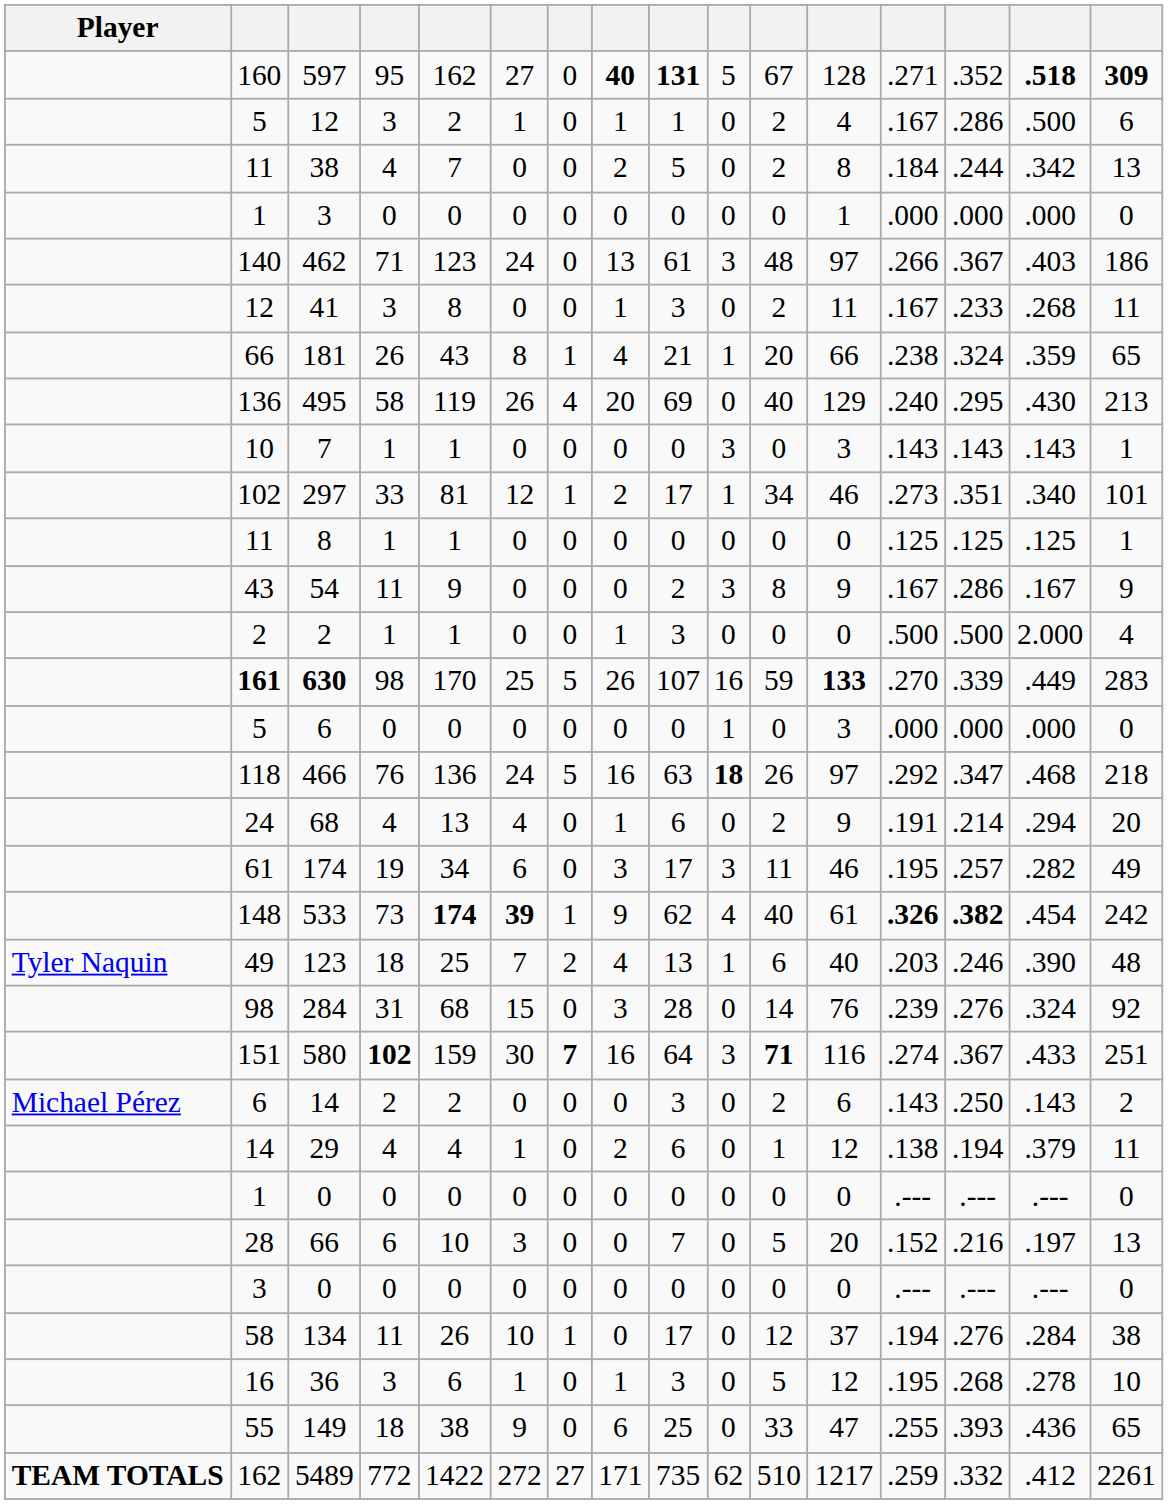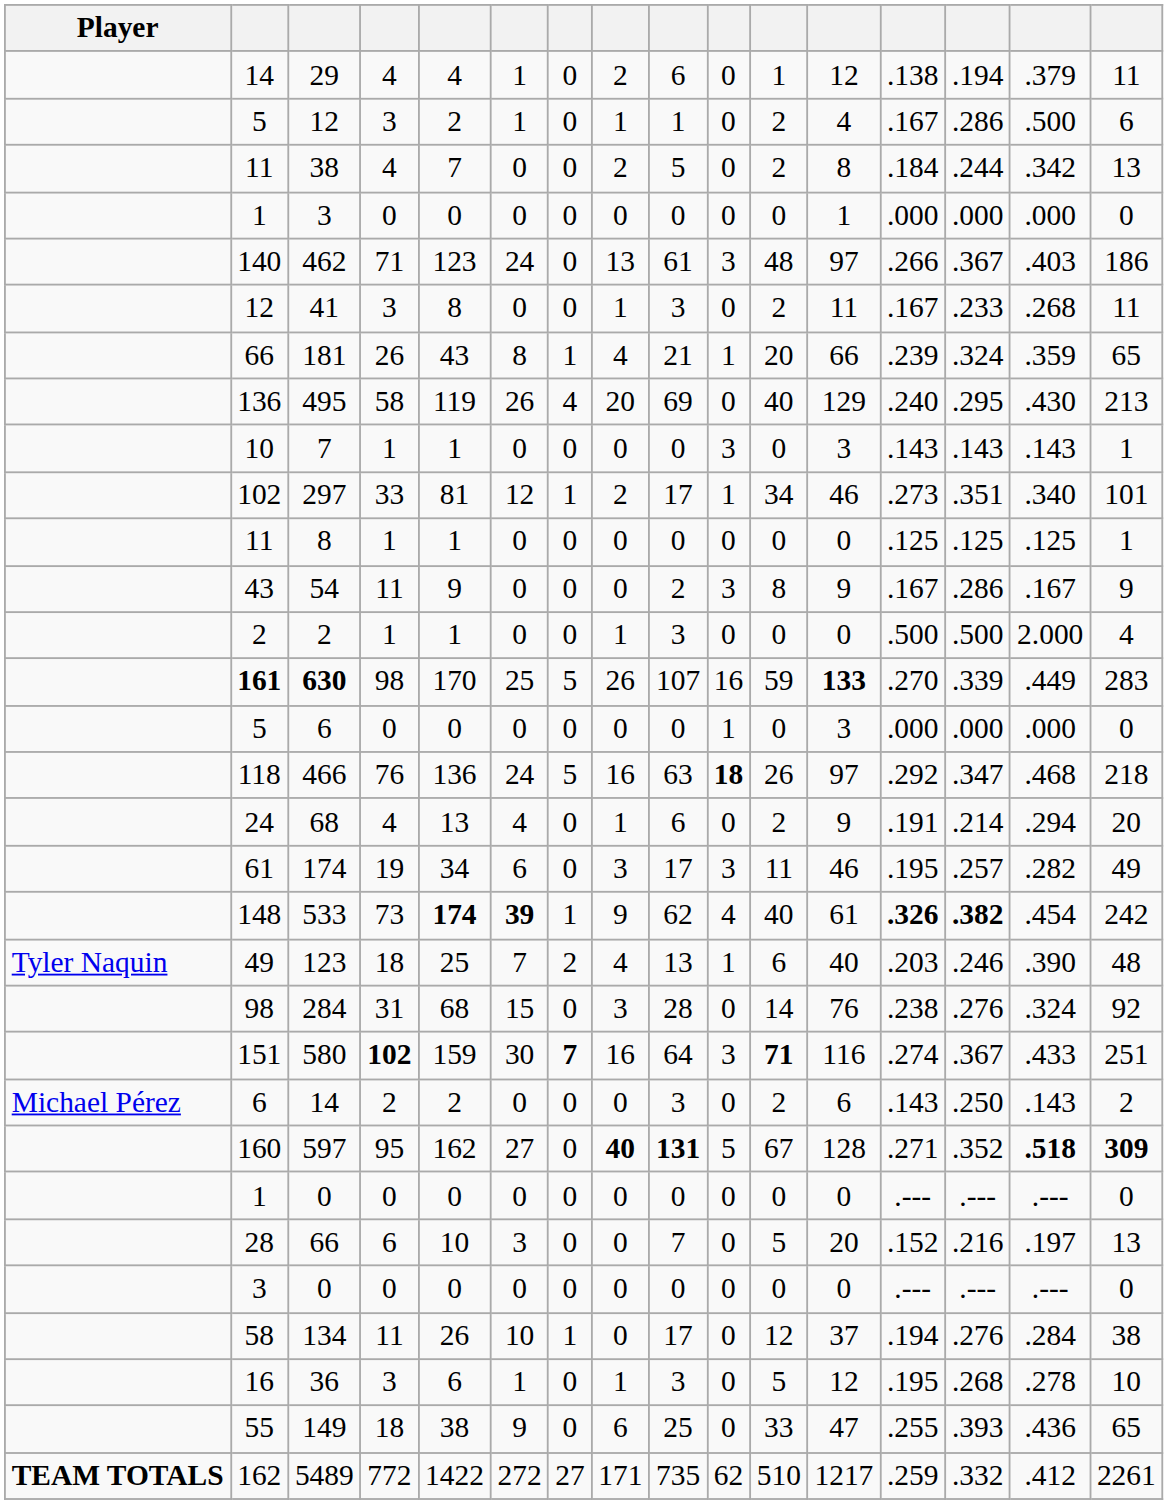rows swapped: (259, 74) <-> (259, 1148)
(913, 354) .238 -> (913, 354) .239
(913, 1008) .239 -> (913, 1008) .238
